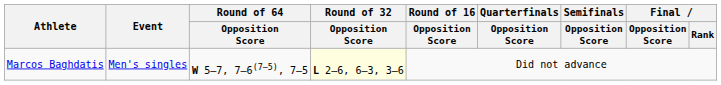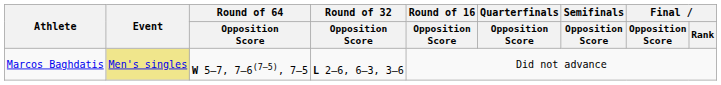(148, 64) no background -> (148, 64) khaki background
(358, 70) lightyellow background -> (358, 70) no background
